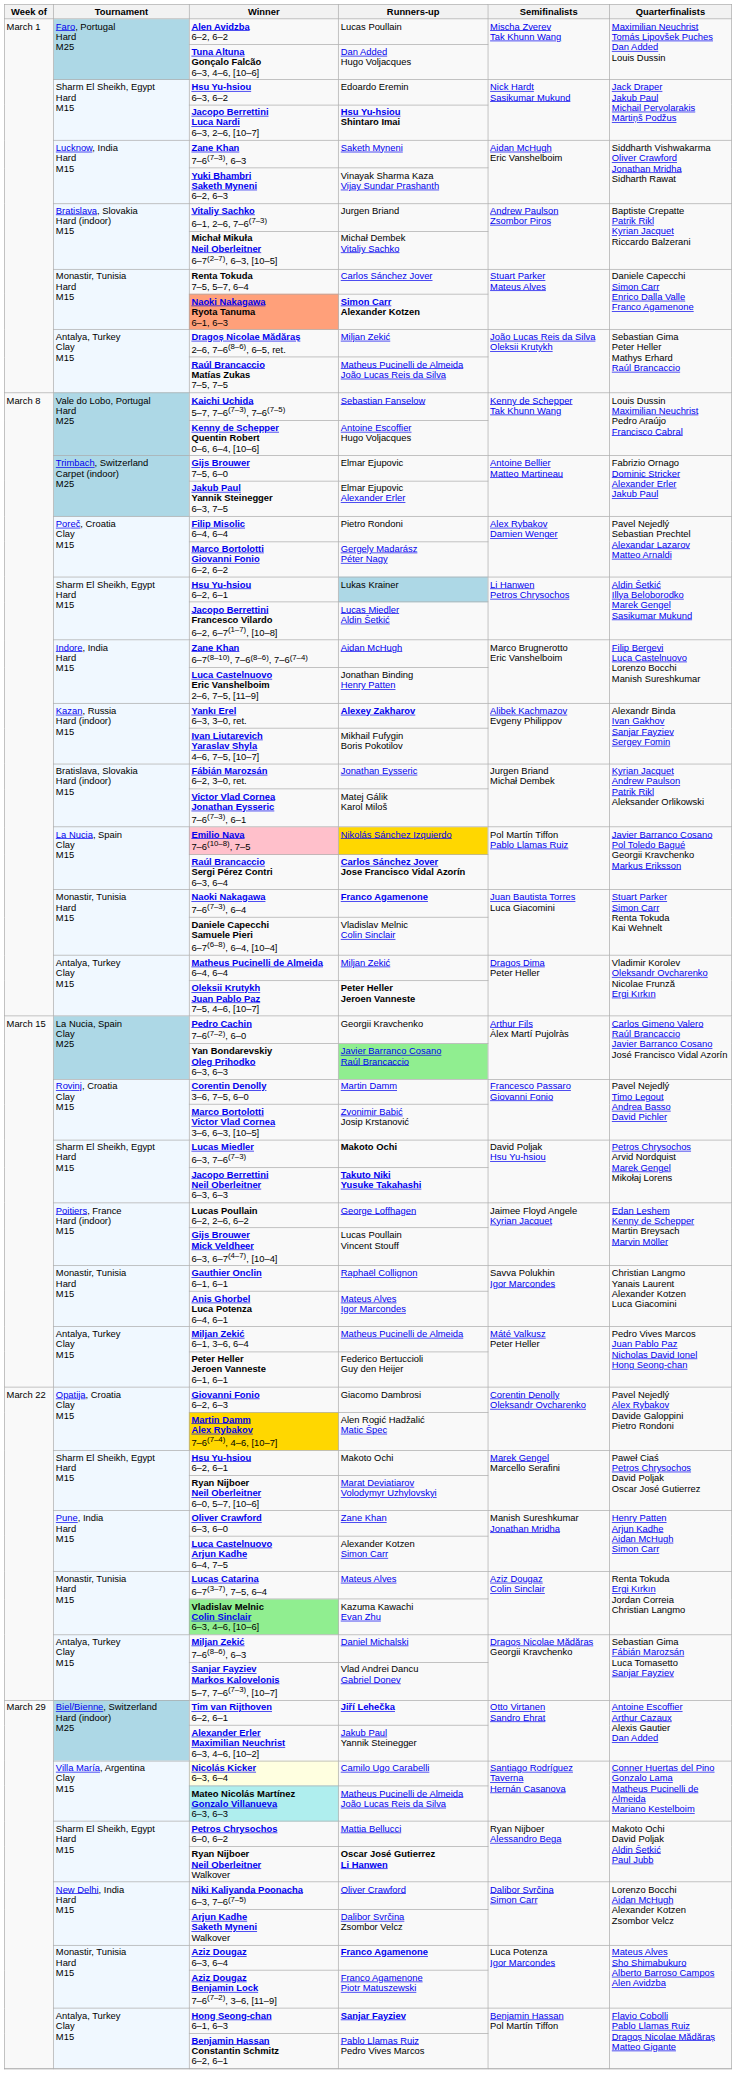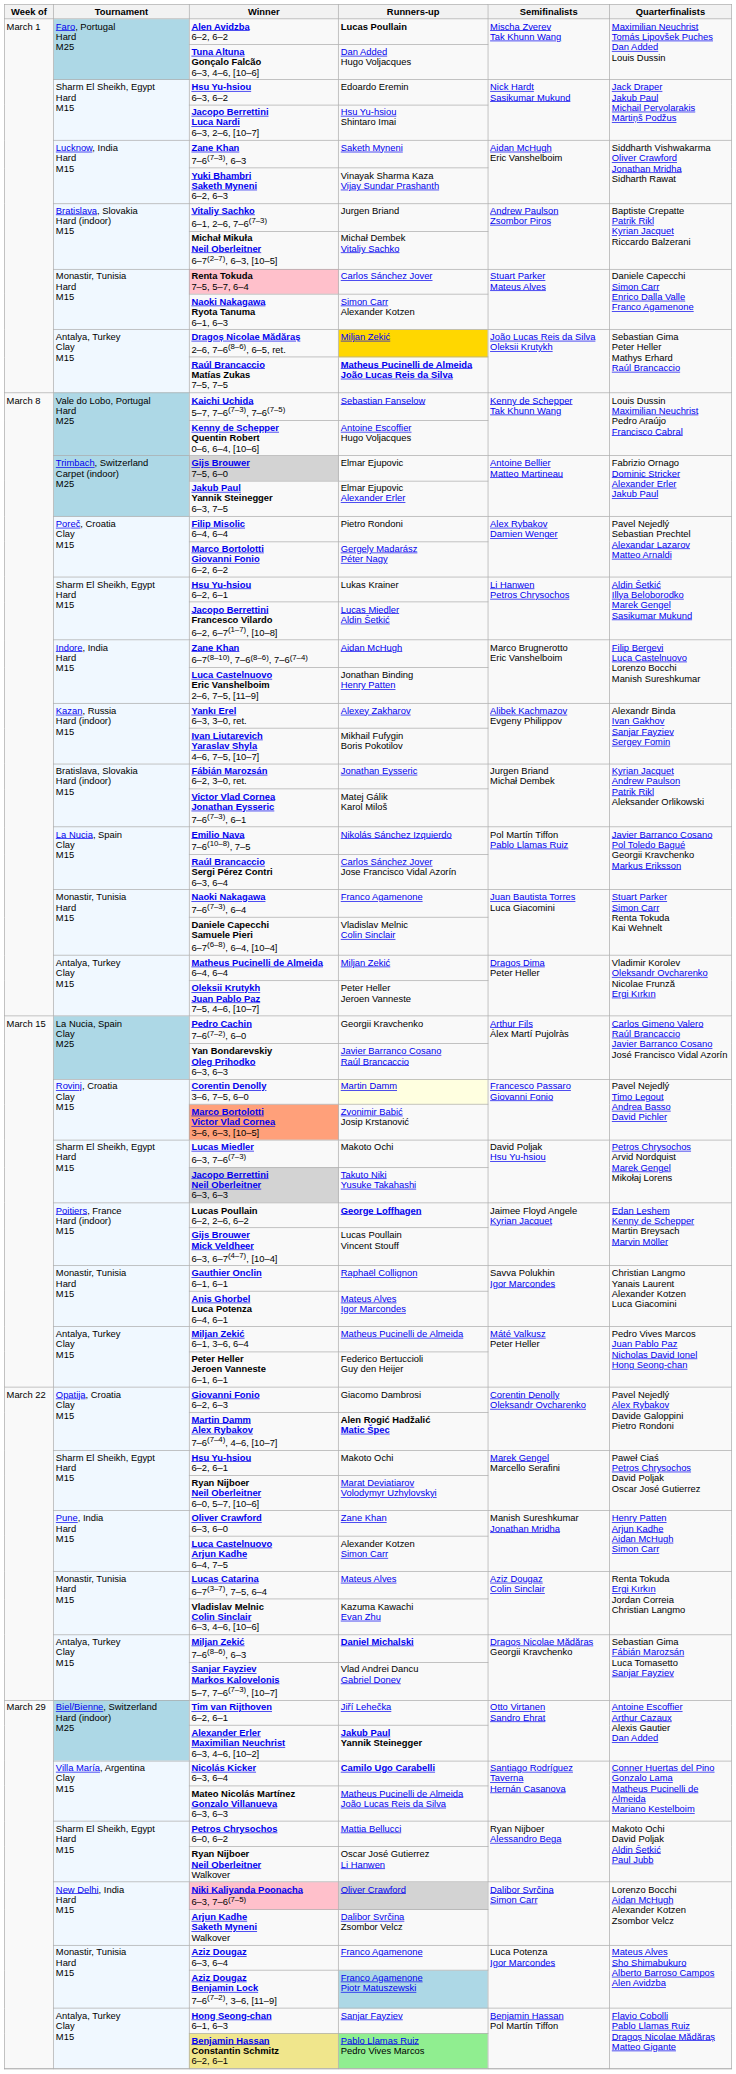(371, 26) normal -> (374, 26) bold
(371, 117) bold -> (369, 117) normal
(222, 281) no background -> (222, 281) pink background
(228, 311) lightsalmon background -> (228, 311) no background
(380, 306) bold -> (378, 306) normal
(366, 337) no background -> (366, 337) gold background
(402, 369) normal -> (407, 369) bold
(221, 468) no background -> (221, 468) lightgrey background
(370, 584) lightblue background -> (370, 584) no background
(378, 710) bold -> (376, 710) normal
(221, 840) pink background -> (221, 840) no background
(396, 834) gold background -> (396, 834) no background
(403, 867) bold -> (399, 867) normal
(384, 897) bold -> (382, 897) normal
(378, 993) bold -> (376, 993) normal
(391, 1056) lightgreen background -> (391, 1056) no background
(369, 1086) no background -> (369, 1086) lightyellow background
(233, 1122) no background -> (233, 1122) lightsalmon background
(369, 1147) bold -> (367, 1147) normal
(230, 1185) no background -> (230, 1185) lightgrey background
(381, 1180) bold -> (378, 1180) normal
(378, 1210) normal -> (381, 1210) bold
(234, 1431) gold background -> (234, 1431) no background
(383, 1424) normal -> (386, 1424) bold
(228, 1616) lightgreen background -> (228, 1616) no background
(375, 1642) normal -> (377, 1642) bold
(368, 1707) bold -> (366, 1707) normal
(379, 1737) normal -> (381, 1737) bold
(224, 1773) lightyellow background -> (224, 1773) no background
(385, 1768) normal -> (388, 1768) bold
(243, 1803) paleturquoise background -> (243, 1803) no background
(388, 1859) bold -> (385, 1859) normal
(247, 1895) no background -> (247, 1895) pink background
(373, 1889) no background -> (373, 1889) lightgrey background
(384, 1952) bold -> (382, 1952) normal
(382, 1982) no background -> (382, 1982) lightblue background
(373, 2015) bold -> (372, 2015) normal
(235, 2051) no background -> (235, 2051) khaki background
(383, 2045) no background -> (383, 2045) lightgreen background
